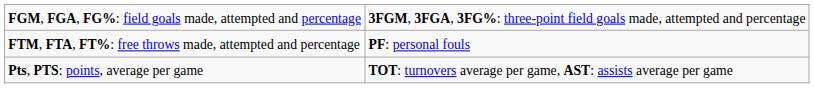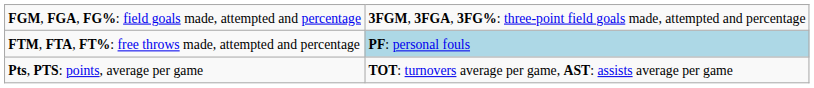(419, 44) no background -> (419, 44) lightblue background
